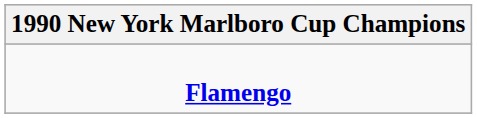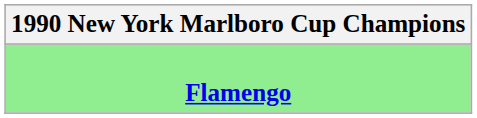(238, 92) no background -> (238, 92) lightgreen background
